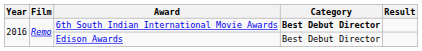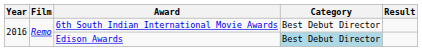(331, 25) bold -> (331, 25) normal
(331, 39) no background -> (331, 39) lightblue background
